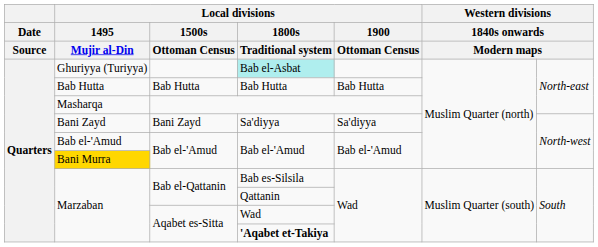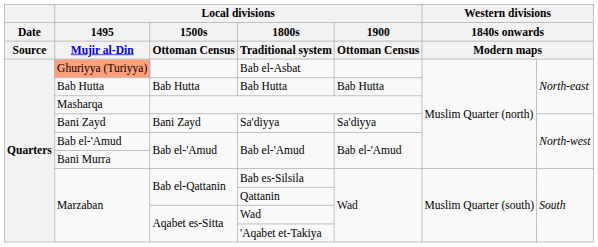(102, 68) no background -> (102, 68) lightsalmon background
(270, 68) paleturquoise background -> (270, 68) no background
(84, 159) gold background -> (84, 159) no background
(284, 232) bold -> (281, 232) normal
